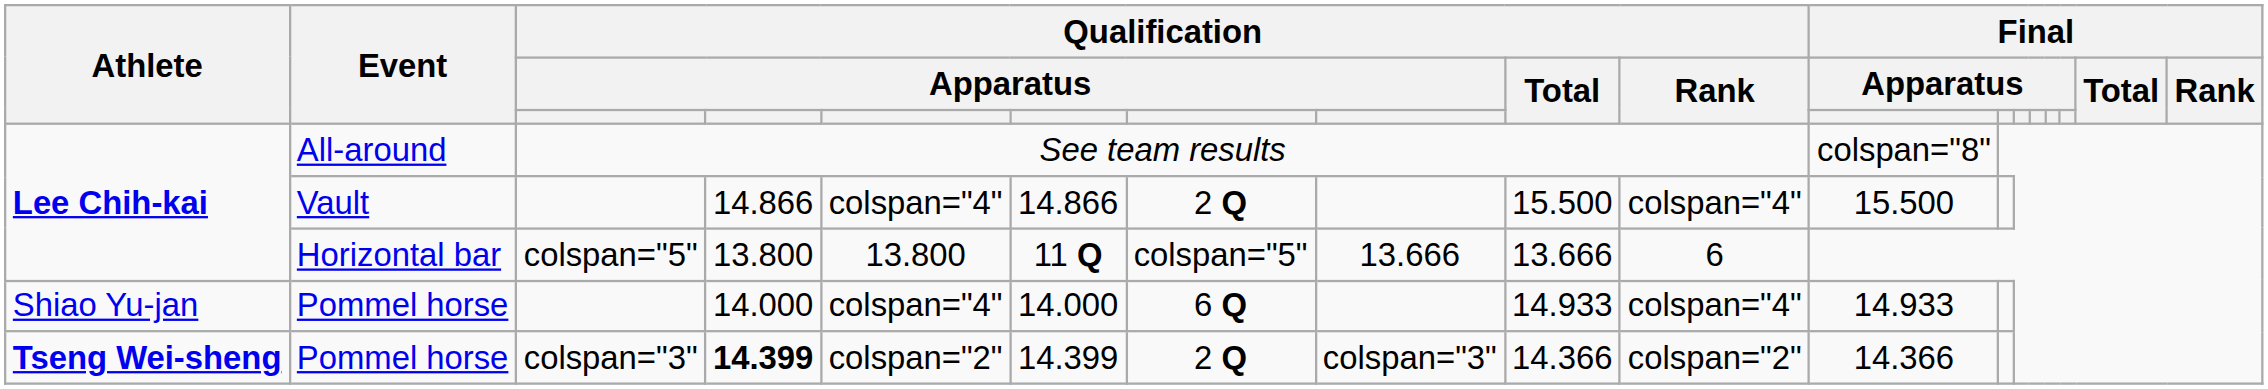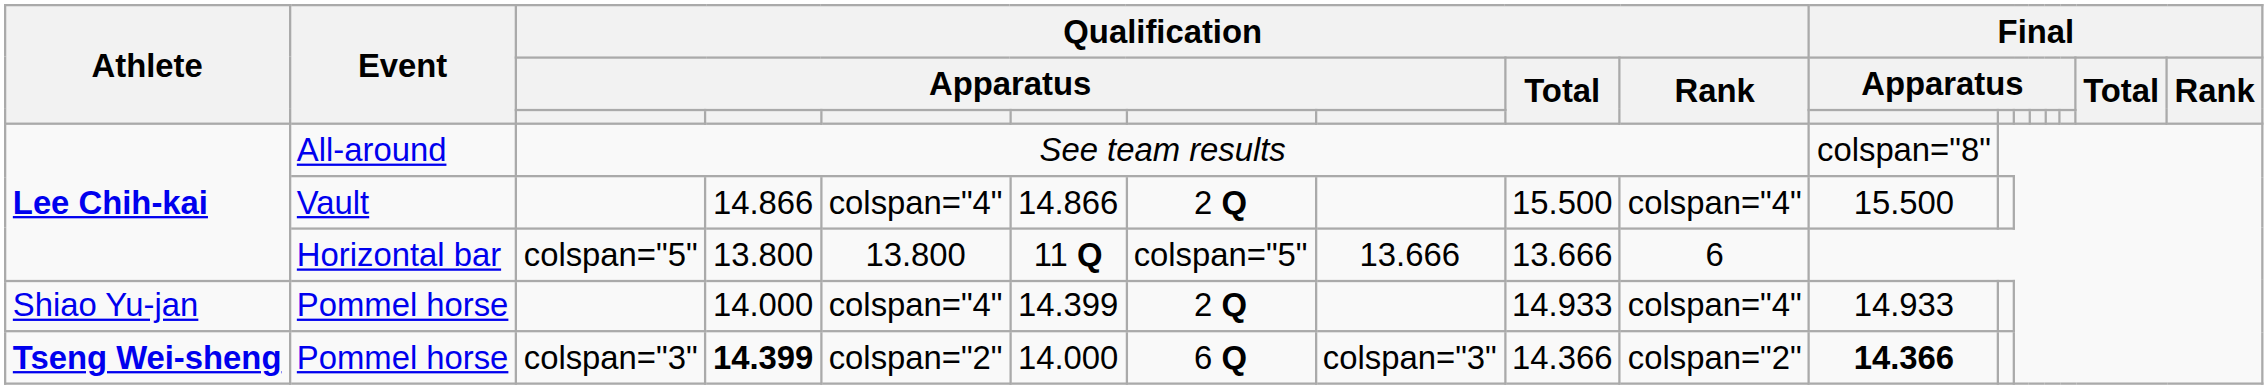(1068, 306) 14.000 -> (1068, 306) 14.399
(1221, 306) 6 Q -> (1221, 306) 2 Q
(1068, 358) 14.399 -> (1068, 358) 14.000
(1221, 358) 2 Q -> (1221, 358) 6 Q
(1904, 358) normal -> (1904, 358) bold
